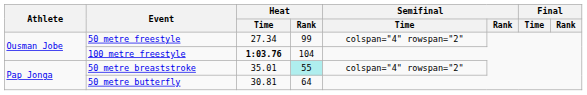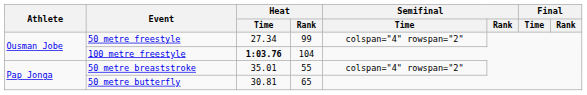(306, 68) paleturquoise background -> (306, 68) no background
(306, 82) 64 -> (306, 82) 65
